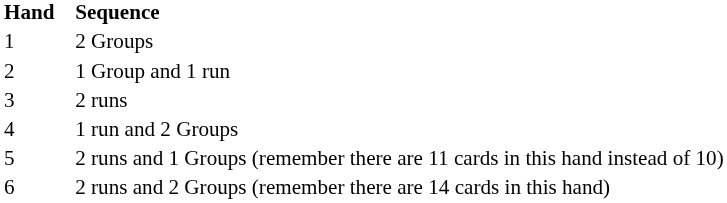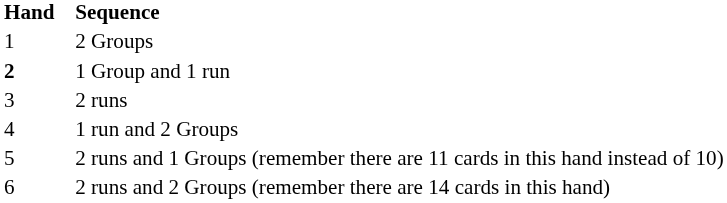(9, 70) normal -> (9, 70) bold
